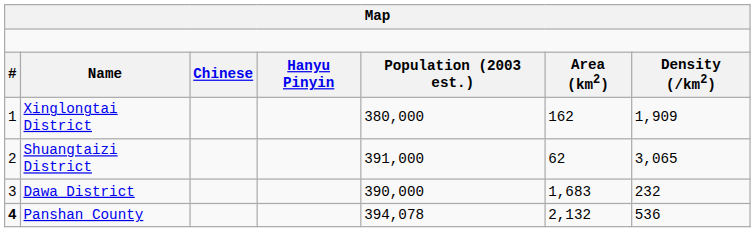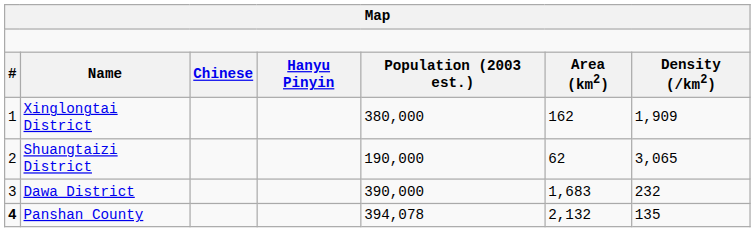(394, 158) 391,000 -> (394, 158) 190,000
(648, 215) 536 -> (648, 215) 135
